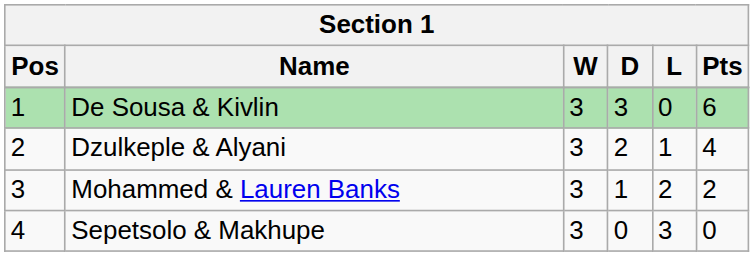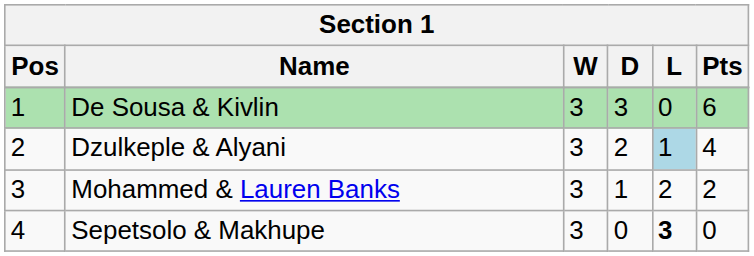(665, 148) no background -> (665, 148) lightblue background
(665, 230) normal -> (665, 230) bold
